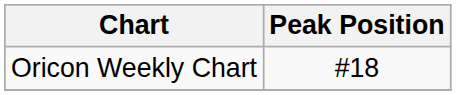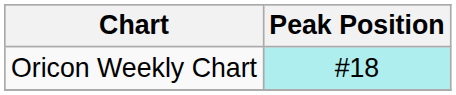(357, 68) no background -> (357, 68) paleturquoise background
